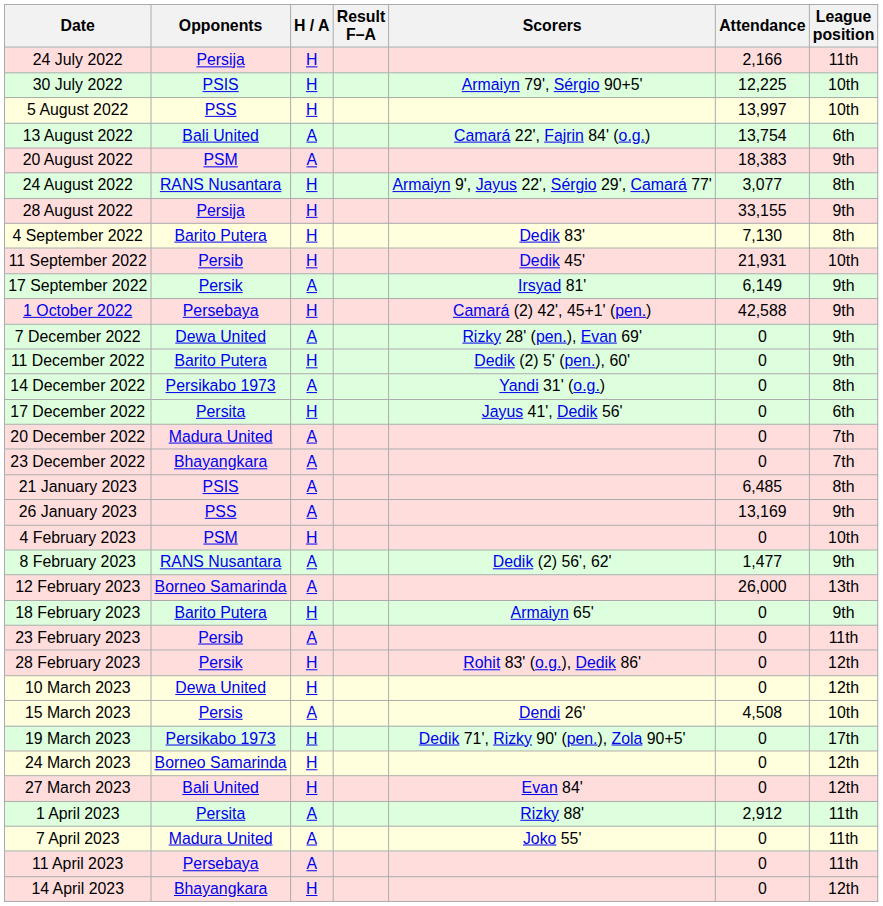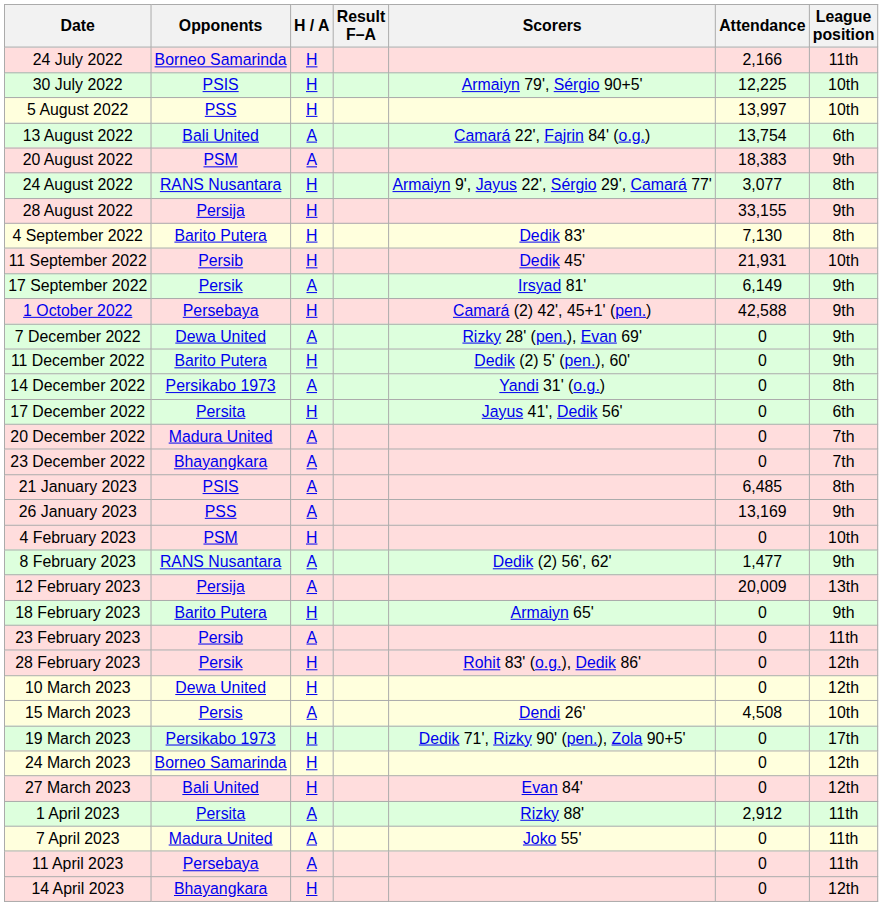(221, 60) Persija -> (221, 60) Borneo Samarinda
(221, 587) Borneo Samarinda -> (221, 587) Persija
(762, 587) 26,000 -> (762, 587) 20,009
